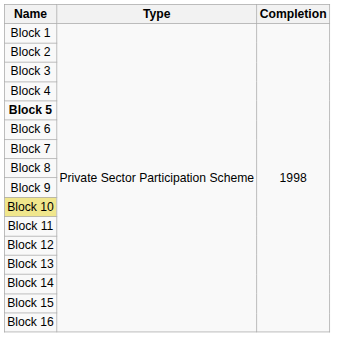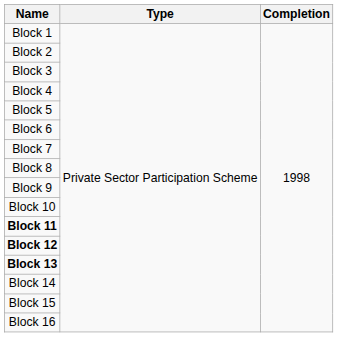(30, 110) bold -> (32, 110) normal
(31, 206) khaki background -> (32, 206) no background
(31, 226) normal -> (32, 226) bold
(31, 245) normal -> (32, 245) bold
(31, 264) normal -> (32, 264) bold
